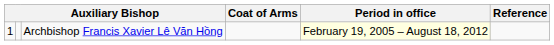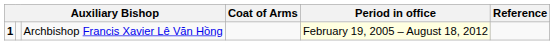(10, 31) normal -> (10, 31) bold
